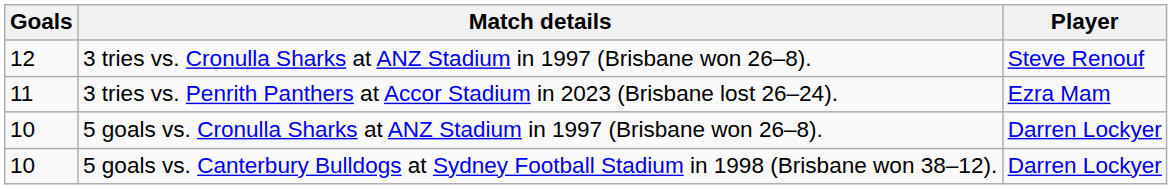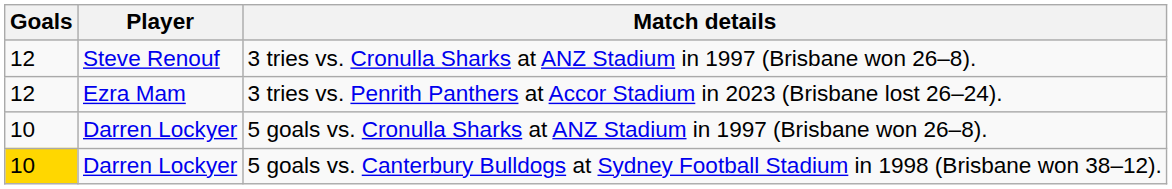columns swapped: (1085, 22) <-> (540, 22)
(22, 93) 11 -> (22, 93) 12
(22, 165) no background -> (22, 165) gold background
